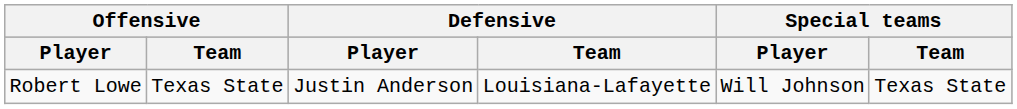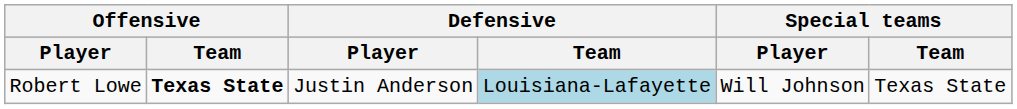(217, 86) normal -> (217, 86) bold
(597, 86) no background -> (597, 86) lightblue background
